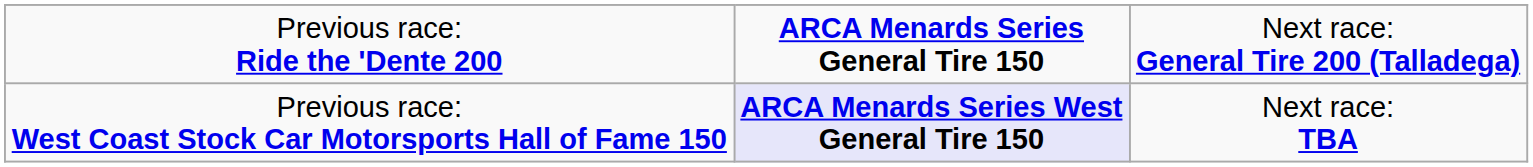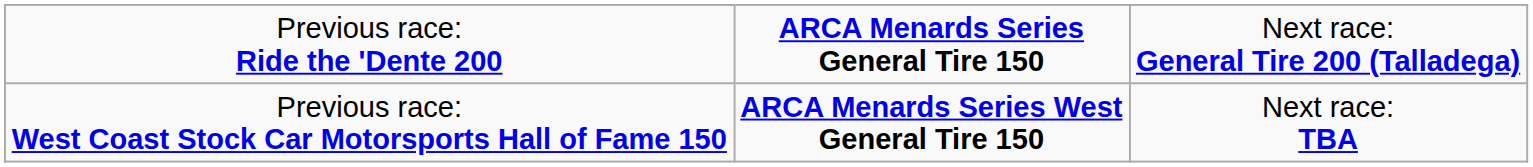(931, 123) lavender background -> (931, 123) no background
